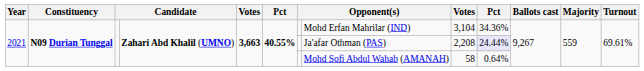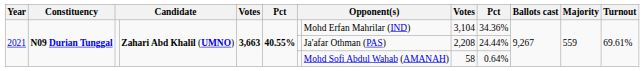(494, 43) lavender background -> (494, 43) no background
